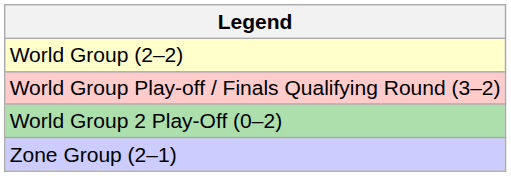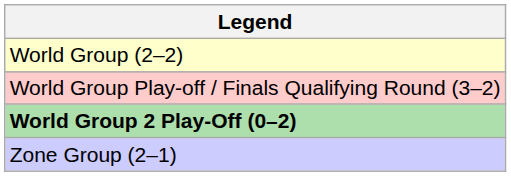(146, 121) normal -> (153, 121) bold
